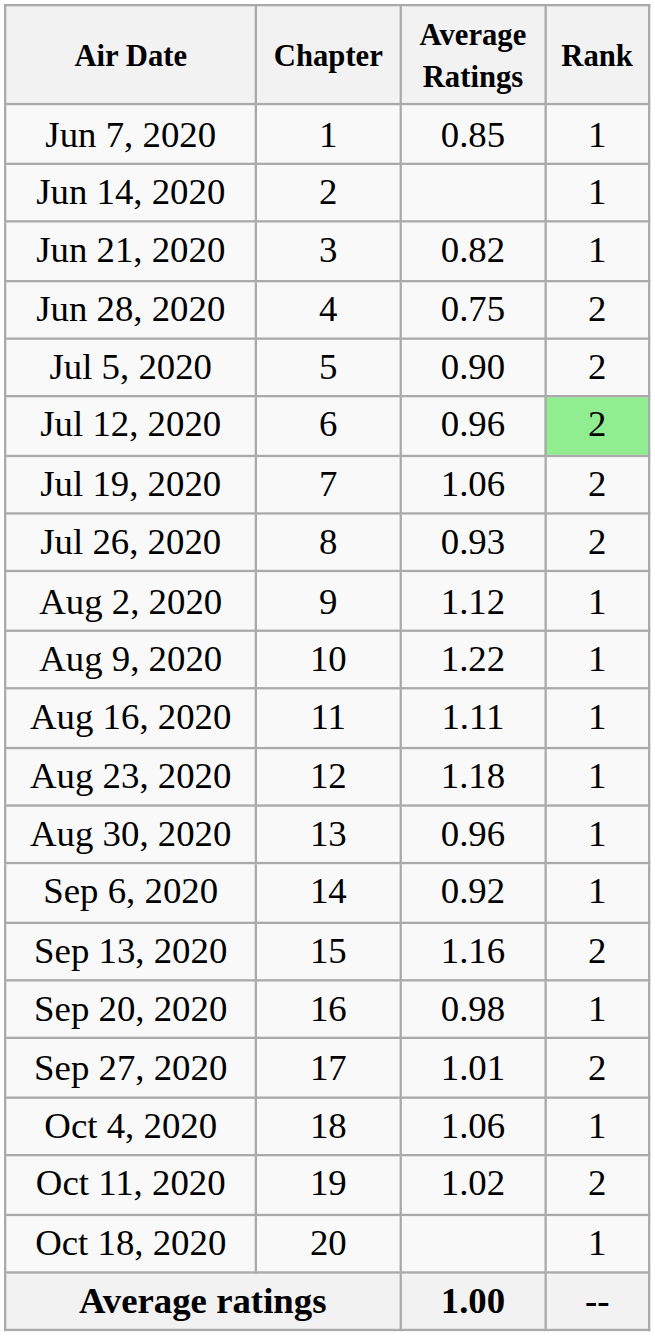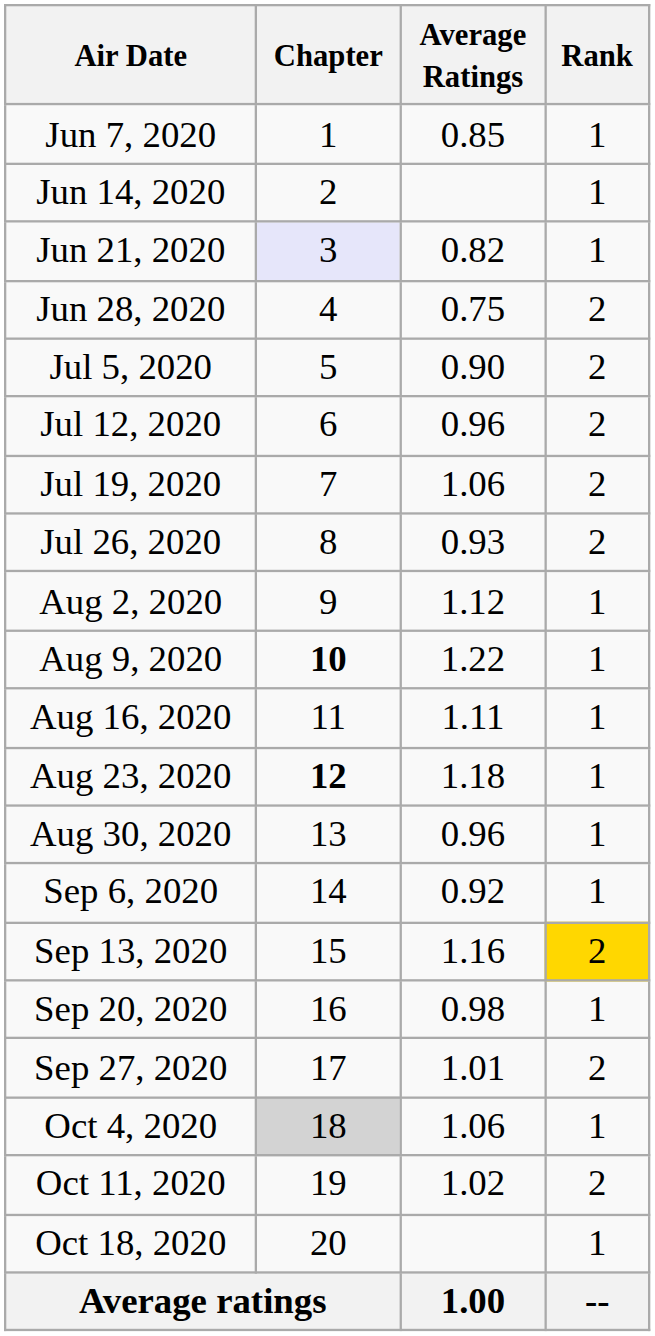(328, 250) no background -> (328, 250) lavender background
(597, 425) lightgreen background -> (597, 425) no background
(328, 658) normal -> (328, 658) bold
(328, 775) normal -> (328, 775) bold
(597, 950) no background -> (597, 950) gold background
(328, 1125) no background -> (328, 1125) lightgrey background
